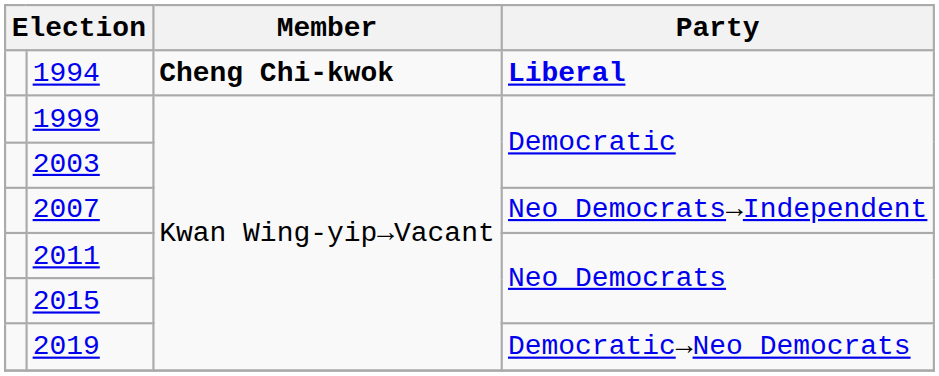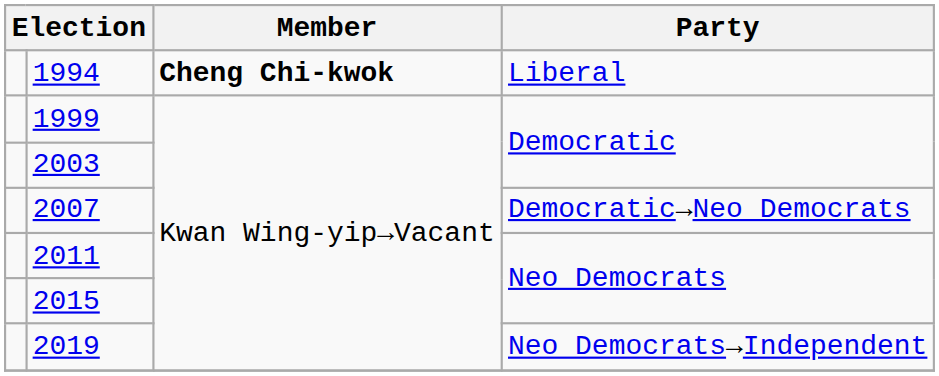(567, 73) bold -> (567, 73) normal
(718, 210) Neo Democrats→Independent -> (709, 210) Democratic→Neo Democrats
(709, 347) Democratic→Neo Democrats -> (718, 347) Neo Democrats→Independent
